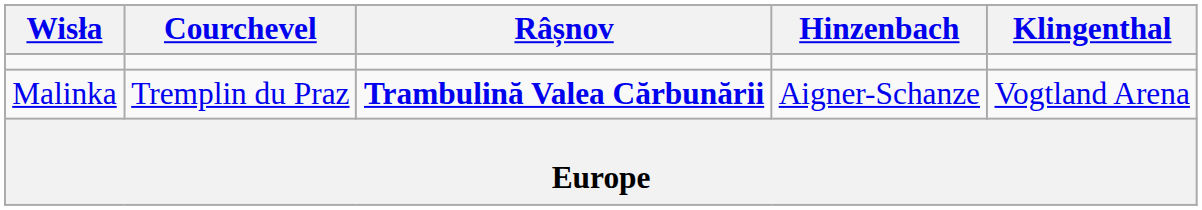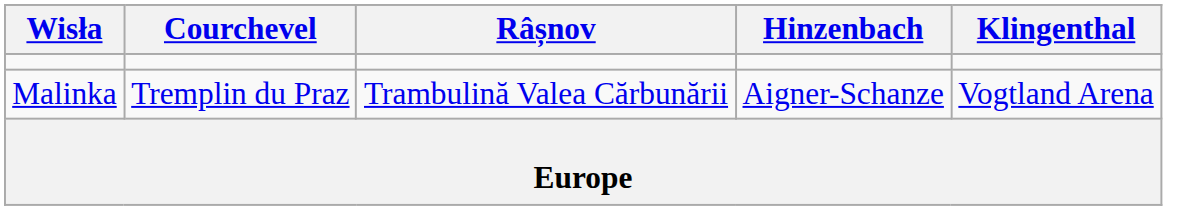(564, 93) bold -> (546, 93) normal
